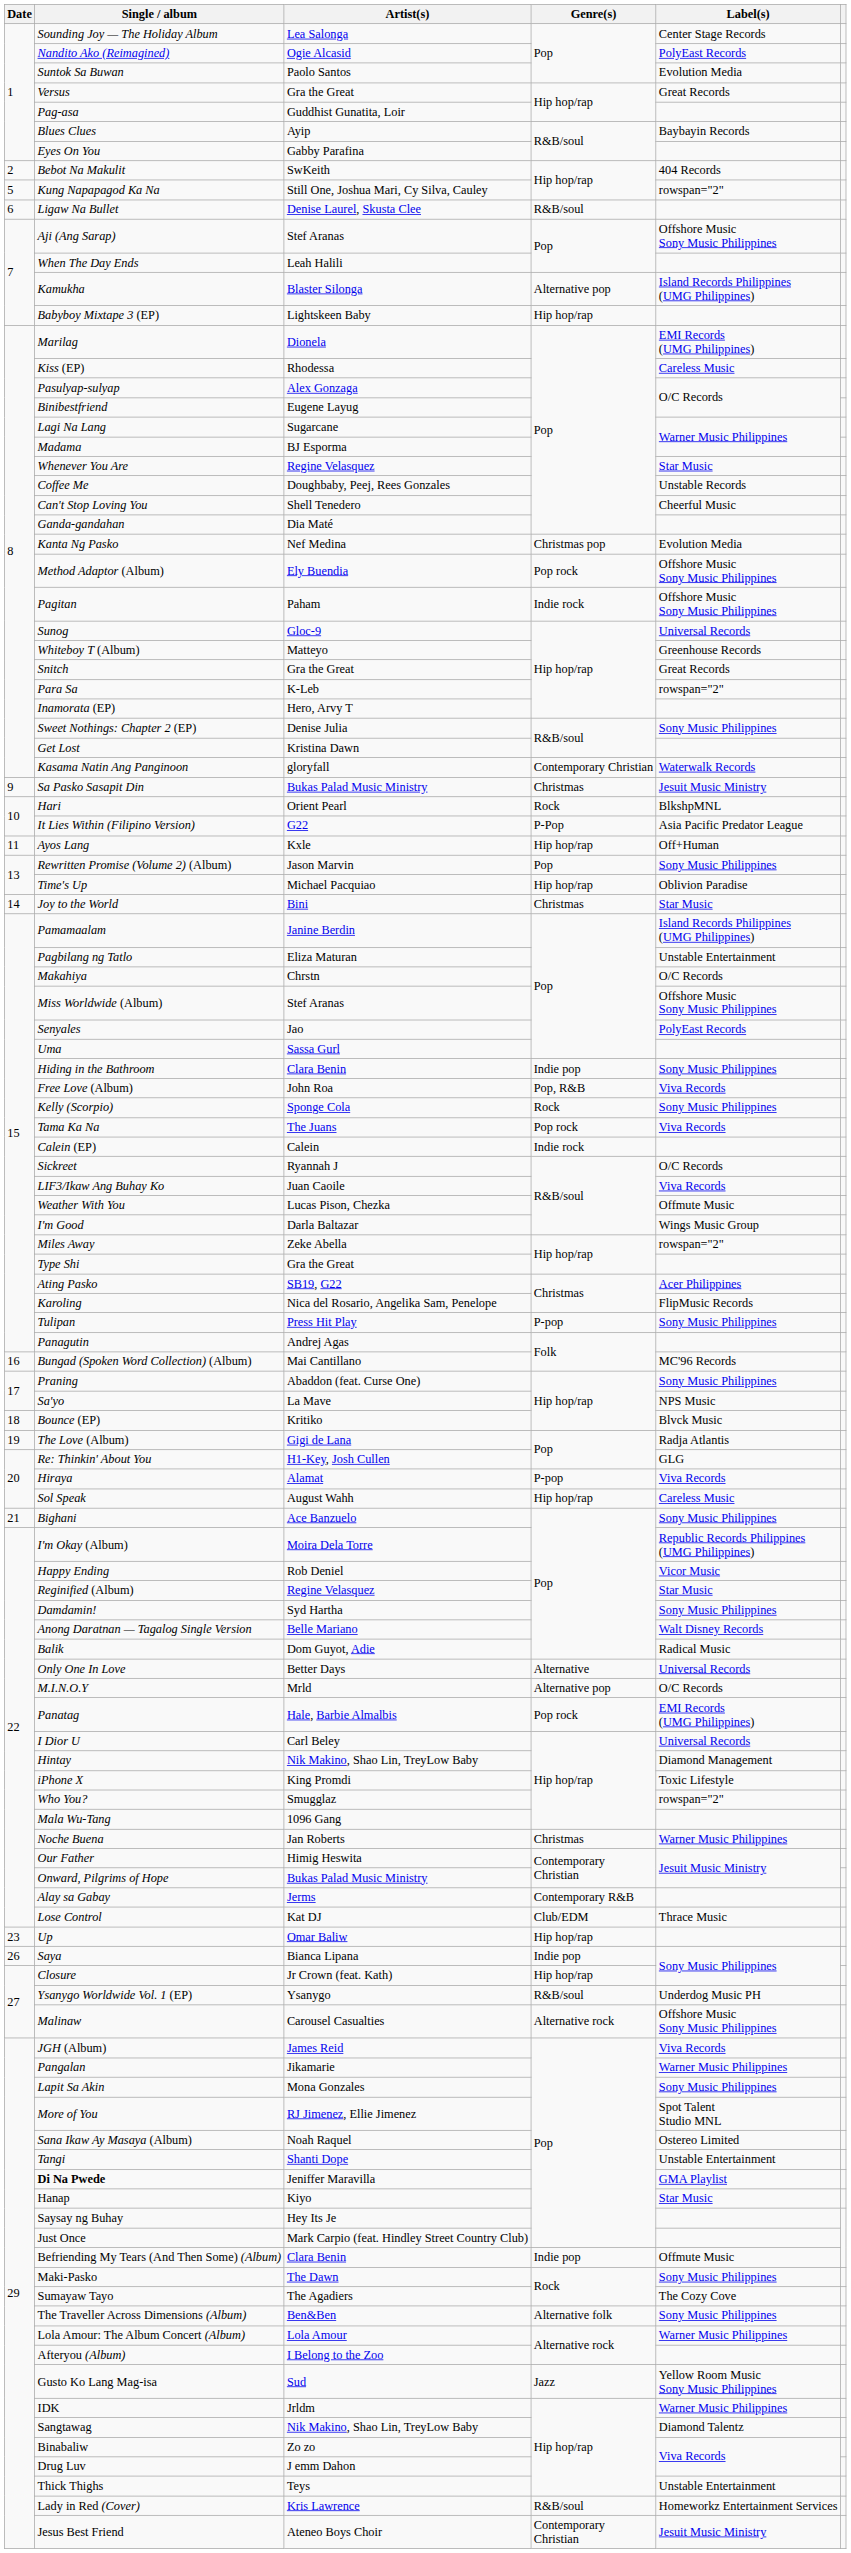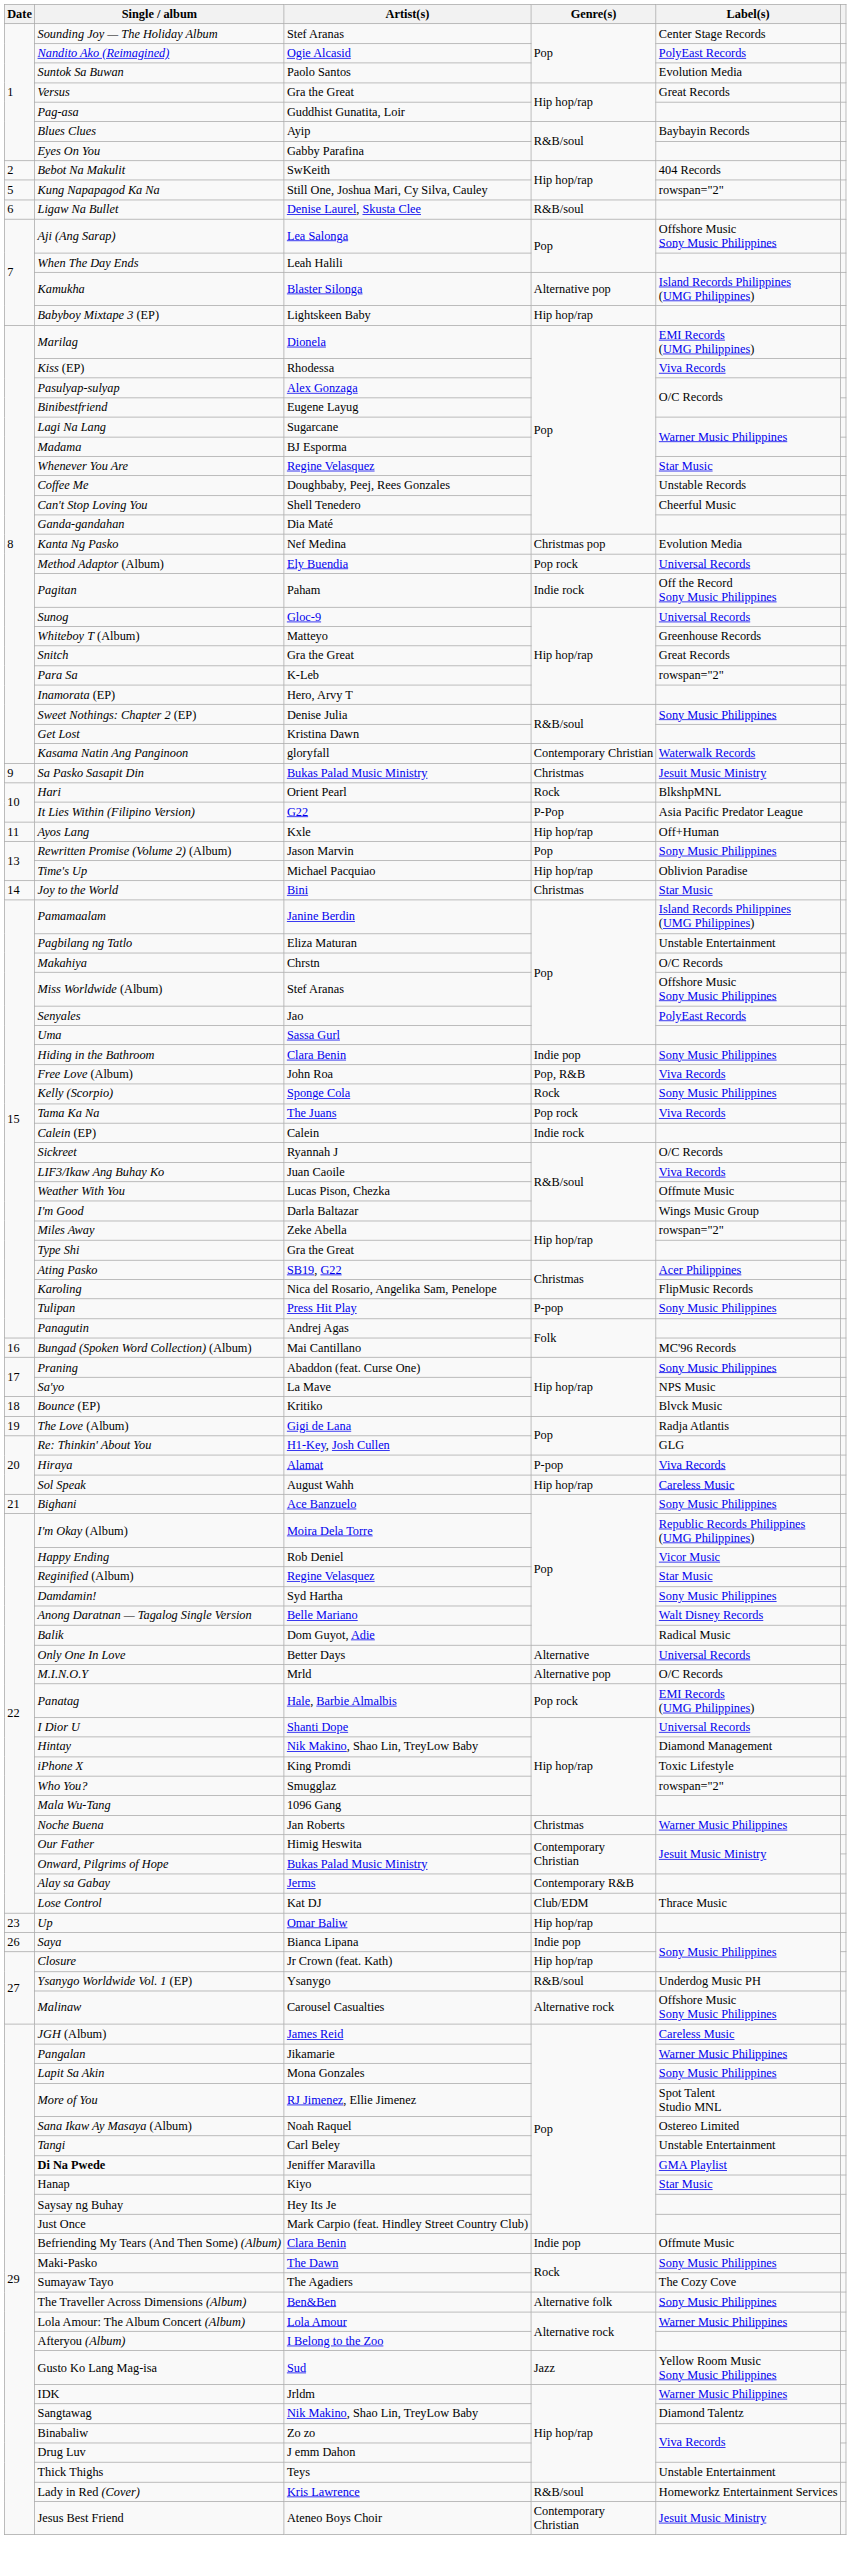(317, 33) Lea Salonga -> (315, 33) Stef Aranas
(315, 236) Stef Aranas -> (317, 236) Lea Salonga
(697, 368) Careless Music -> (692, 368) Viva Records
(718, 570) Offshore Music Sony Music Philippines -> (705, 563) Universal Records
(718, 604) Offshore Music Sony Music Philippines -> (718, 590) Off the Record Sony Music Philippines
(313, 1741) Carl Beley -> (318, 1727) Shanti Dope
(692, 2048) Viva Records -> (697, 2034) Careless Music
(318, 2159) Shanti Dope -> (313, 2145) Carl Beley
